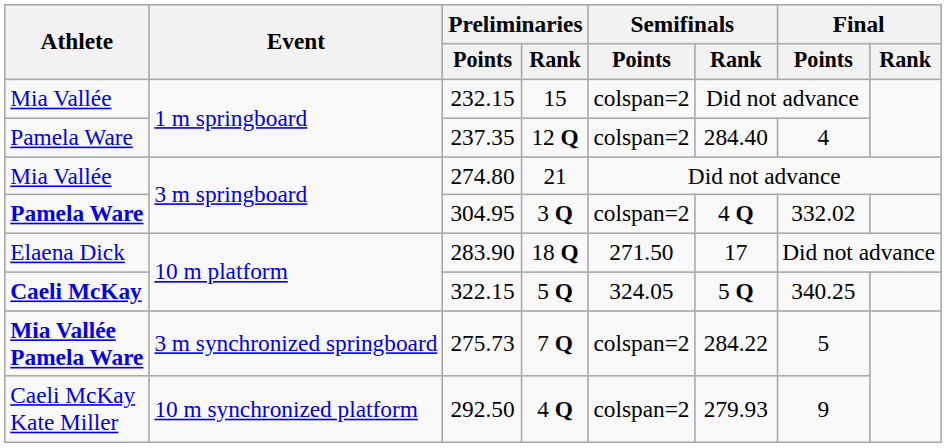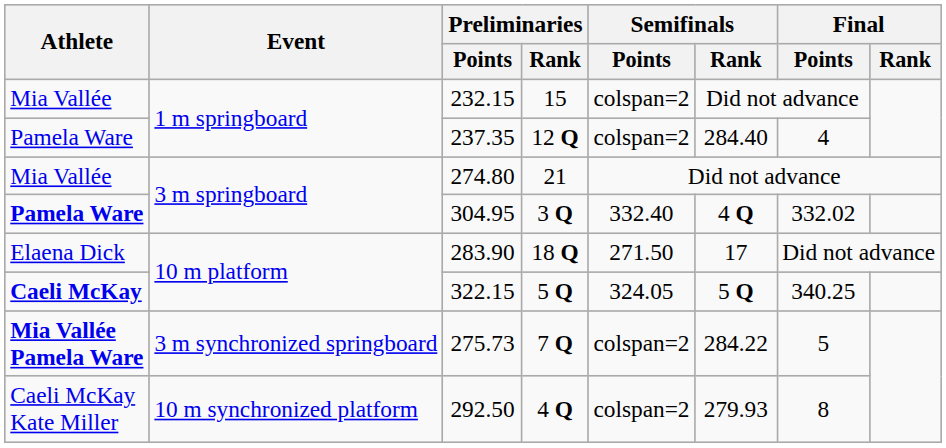(641, 214) colspan=2 -> (641, 214) 332.40
(823, 409) 9 -> (823, 409) 8
